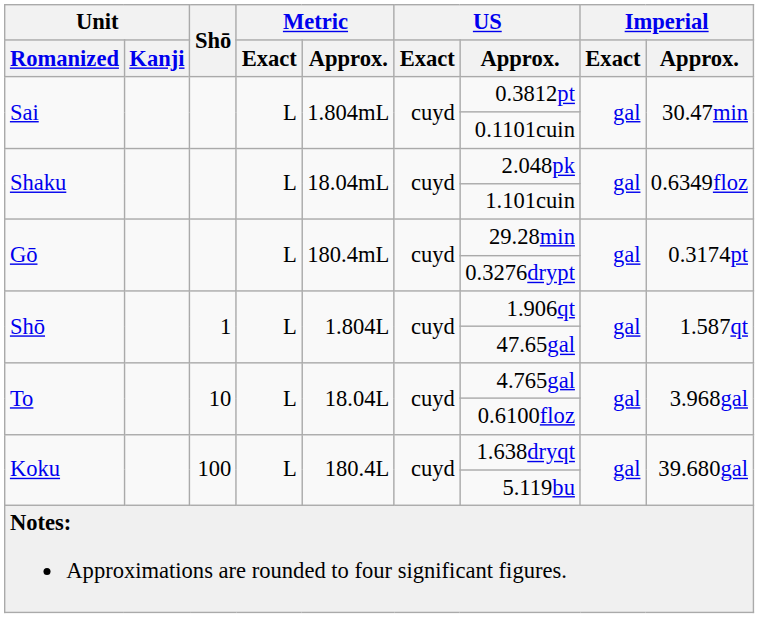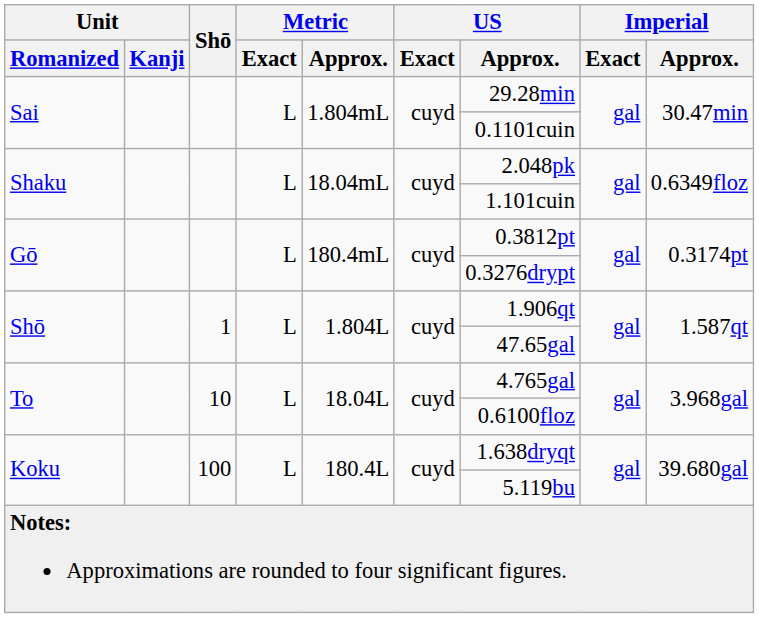(535, 93) 0.3812pt -> (532, 93) 29.28min
(532, 237) 29.28min -> (535, 237) 0.3812pt
